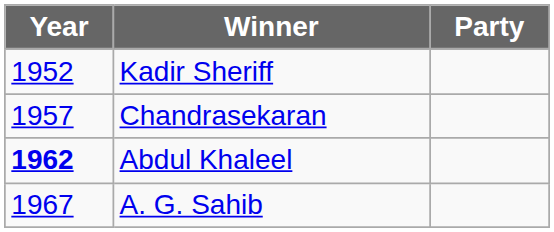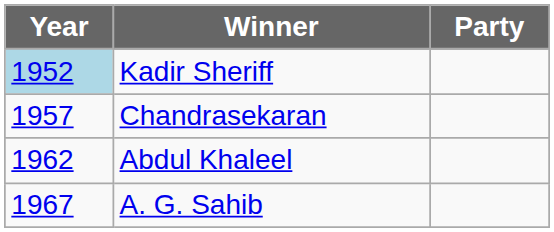(42, 71) no background -> (42, 71) lightblue background
(42, 159) bold -> (42, 159) normal
